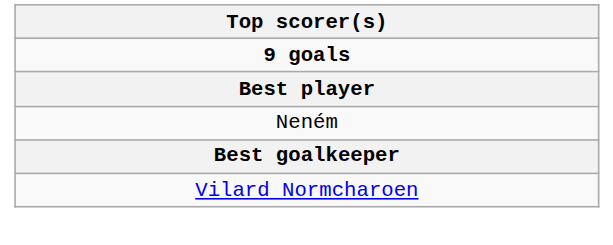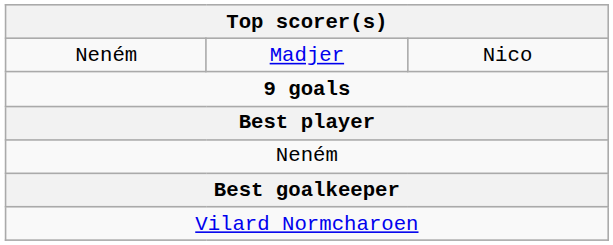+ row: (307, 55)
